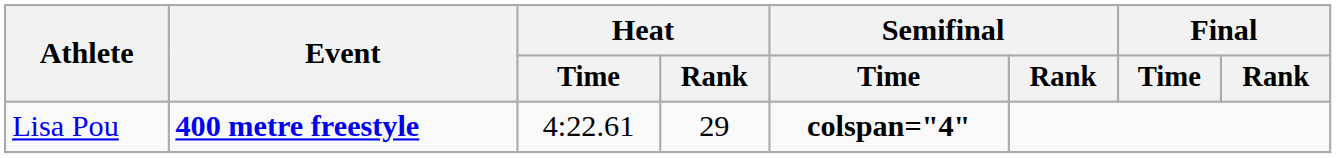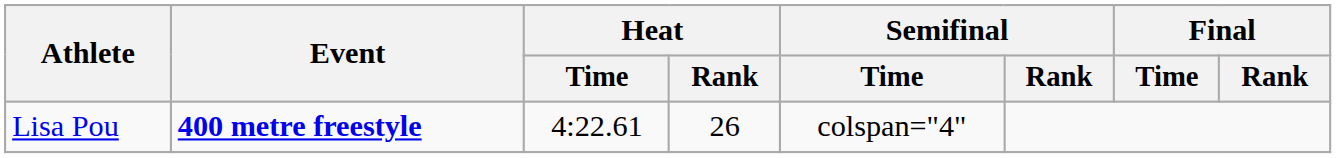(714, 126) 29 -> (725, 126) 26
(889, 126) bold -> (892, 126) normal
